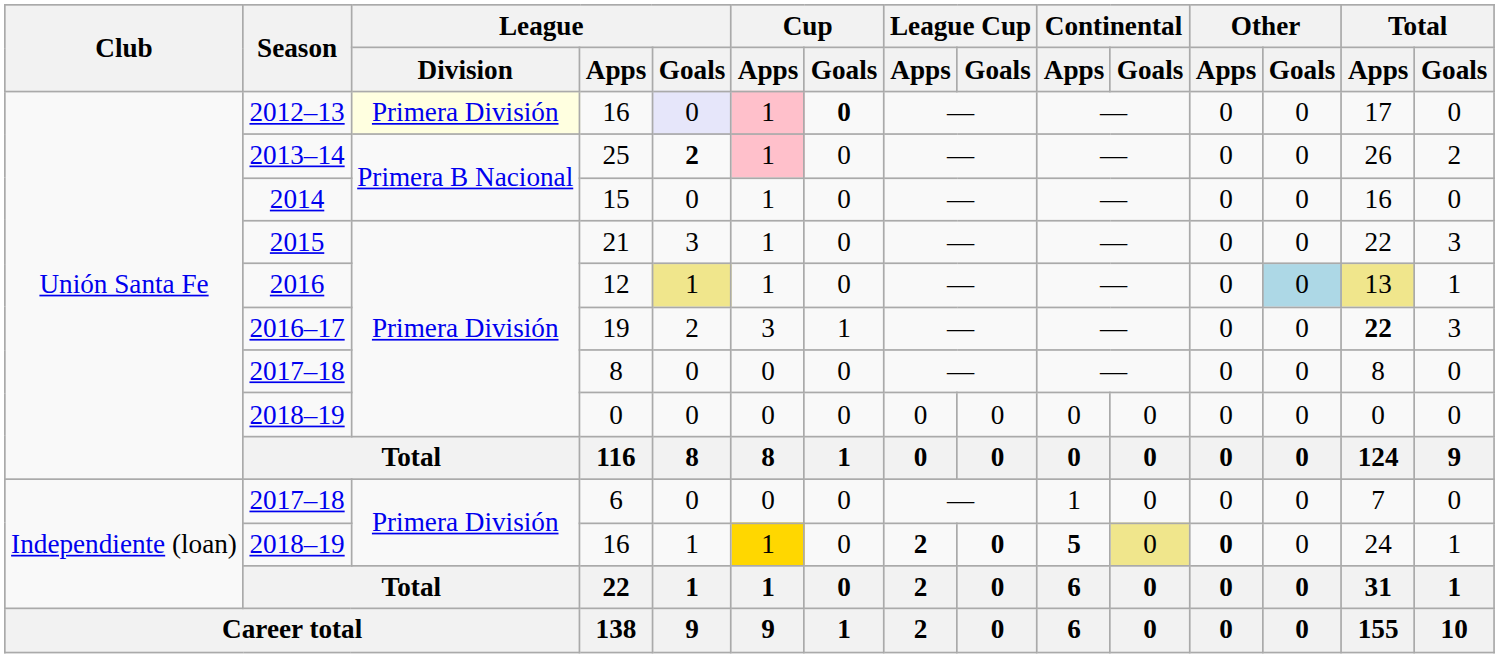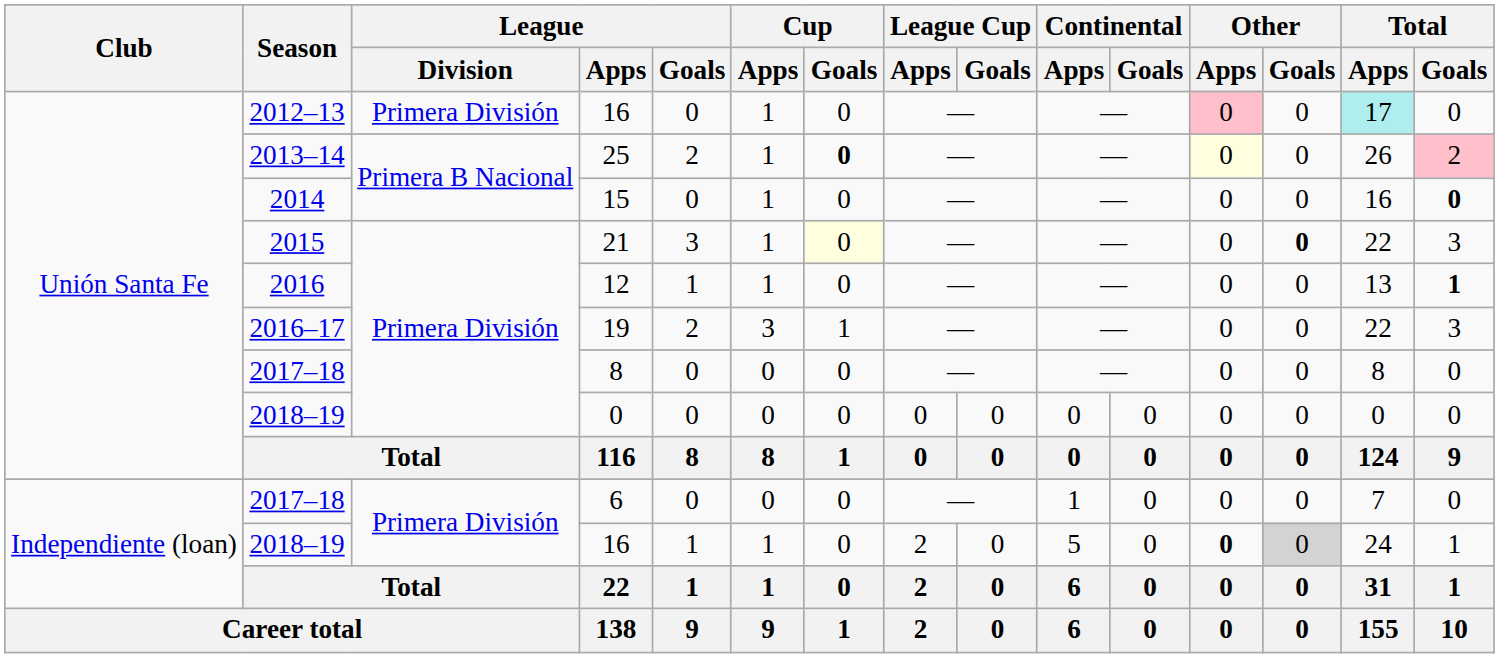(465, 112) lightyellow background -> (465, 112) no background
(692, 112) lavender background -> (692, 112) no background
(768, 112) pink background -> (768, 112) no background
(844, 112) bold -> (844, 112) normal
(1226, 112) no background -> (1226, 112) pink background
(1378, 112) no background -> (1378, 112) paleturquoise background
(692, 155) bold -> (692, 155) normal
(768, 155) pink background -> (768, 155) no background
(844, 155) normal -> (844, 155) bold
(1226, 155) no background -> (1226, 155) lightyellow background
(1454, 155) no background -> (1454, 155) pink background
(1454, 198) normal -> (1454, 198) bold
(844, 241) no background -> (844, 241) lightyellow background
(1302, 241) normal -> (1302, 241) bold
(692, 284) khaki background -> (692, 284) no background
(1302, 284) lightblue background -> (1302, 284) no background
(1378, 284) khaki background -> (1378, 284) no background
(1454, 284) normal -> (1454, 284) bold
(1378, 328) bold -> (1378, 328) normal
(768, 543) gold background -> (768, 543) no background
(921, 543) bold -> (921, 543) normal
(997, 543) bold -> (997, 543) normal
(1074, 543) bold -> (1074, 543) normal
(1150, 543) khaki background -> (1150, 543) no background
(1302, 543) no background -> (1302, 543) lightgrey background
